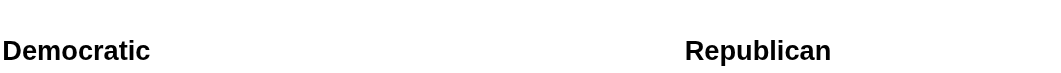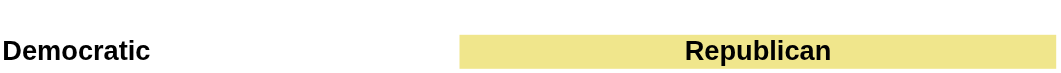(758, 51) no background -> (758, 51) khaki background
